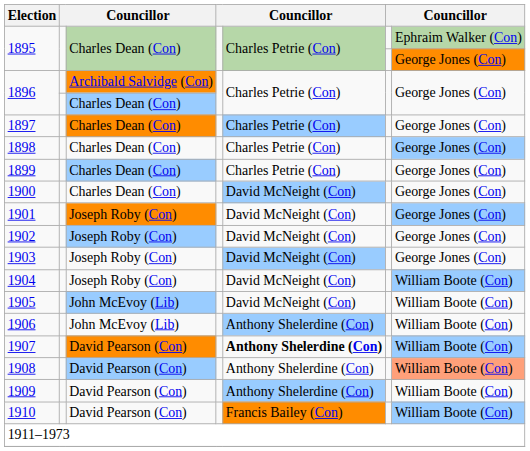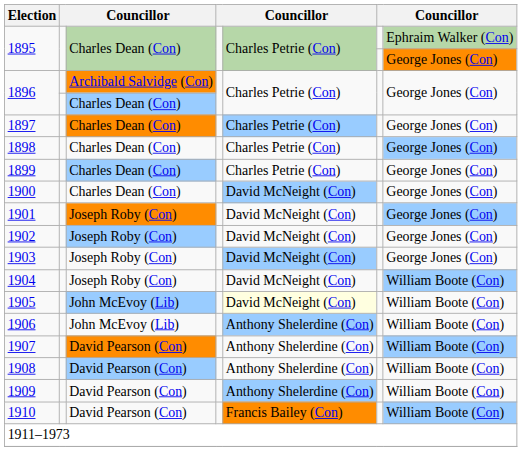(291, 302) no background -> (291, 302) lightyellow background
(304, 346) bold -> (300, 346) normal
(454, 368) lightsalmon background -> (445, 368) no background
